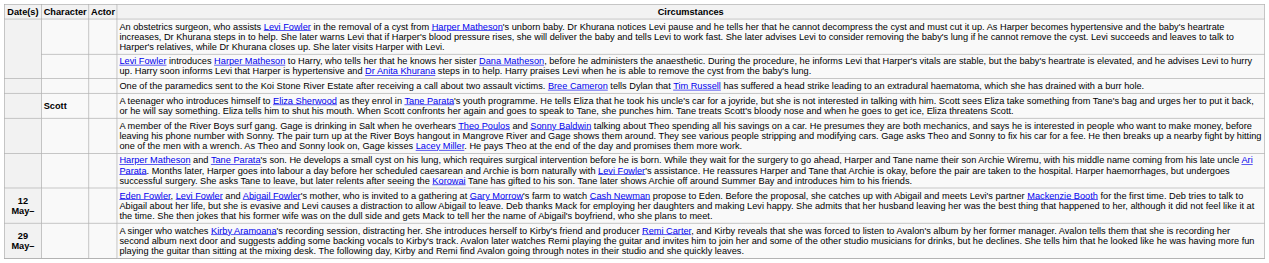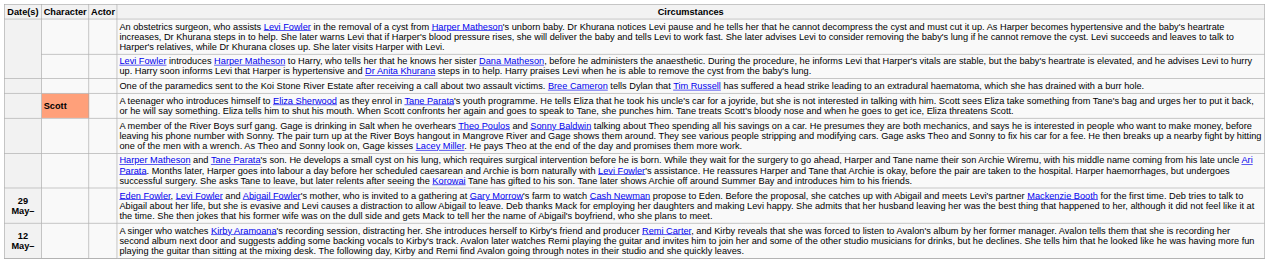(55, 106) no background -> (55, 106) lightsalmon background
(23, 206) 12 May– -> (23, 206) 29 May–
(23, 241) 29 May– -> (23, 241) 12 May–
